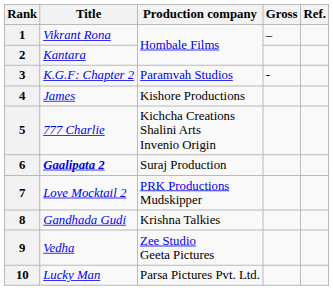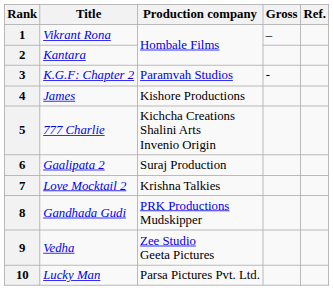(74, 165) bold -> (74, 165) normal
(185, 192) PRK Productions Mudskipper -> (180, 185) Krishna Talkies
(180, 220) Krishna Talkies -> (185, 213) PRK Productions Mudskipper
